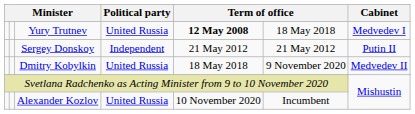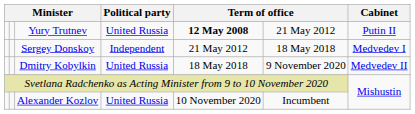(306, 30) 18 May 2018 -> (306, 30) 21 May 2012
(379, 30) Medvedev I -> (379, 30) Putin II
(306, 48) 21 May 2012 -> (306, 48) 18 May 2018
(379, 48) Putin II -> (379, 48) Medvedev I
